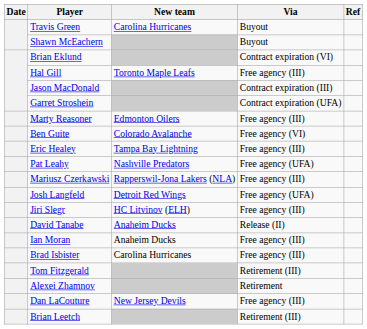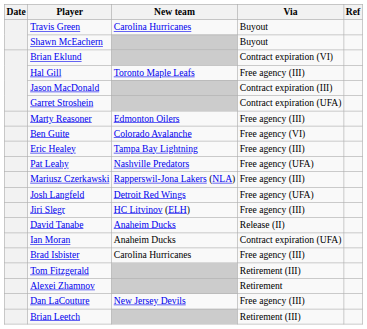(272, 240) Free agency (III) -> (291, 240) Contract expiration (UFA)
